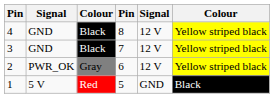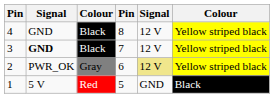(40, 48) normal -> (41, 48) bold
(151, 66) no background -> (151, 66) khaki background
